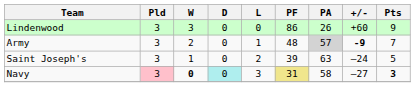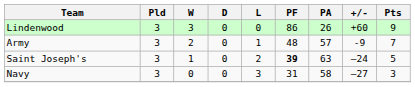(326, 43) lightgrey background -> (326, 43) no background
(359, 43) bold -> (359, 43) normal
(292, 58) normal -> (292, 58) bold
(157, 74) pink background -> (157, 74) no background
(191, 74) bold -> (191, 74) normal
(225, 74) paleturquoise background -> (225, 74) no background
(292, 74) khaki background -> (292, 74) no background
(393, 74) bold -> (393, 74) normal
